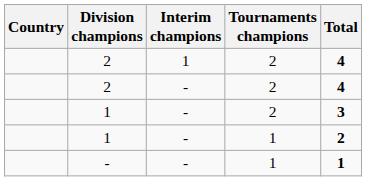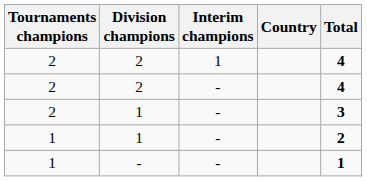columns swapped: (36, 26) <-> (273, 26)
